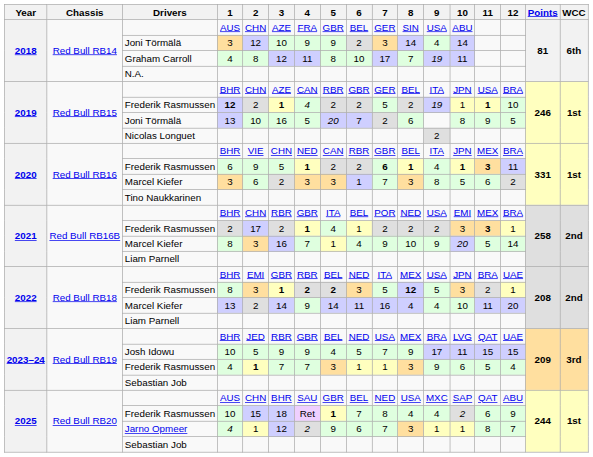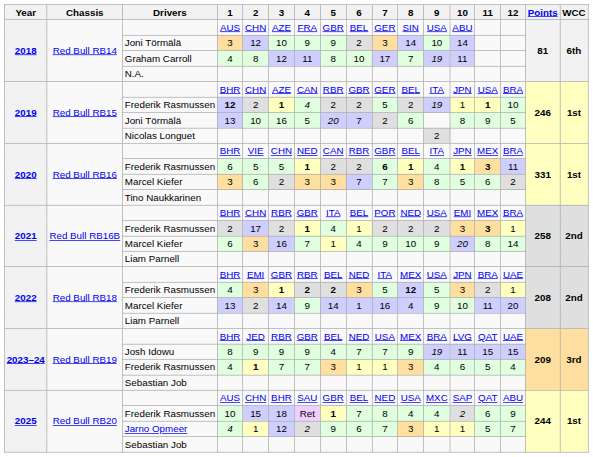(437, 43) 4 -> (437, 43) 10
(256, 166) 9 -> (256, 166) 5
(359, 181) 1 -> (359, 181) 7
(230, 243) 8 -> (230, 243) 6
(488, 243) 5 -> (488, 243) 8
(230, 290) 8 -> (230, 290) 4
(359, 305) 11 -> (359, 305) 1
(437, 305) 4 -> (437, 305) 9
(230, 351) 10 -> (230, 351) 8
(256, 351) 5 -> (256, 351) 9
(359, 351) 5 -> (359, 351) 7
(437, 351) 17 -> (437, 351) 19
(437, 367) 9 -> (437, 367) 4
(488, 428) 8 -> (488, 428) 5
